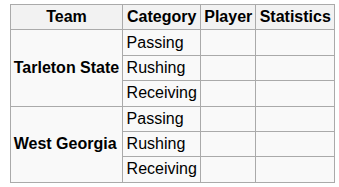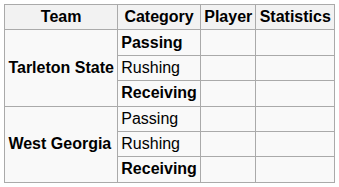(155, 42) normal -> (152, 42) bold
(162, 93) normal -> (159, 93) bold
(162, 169) normal -> (159, 169) bold
